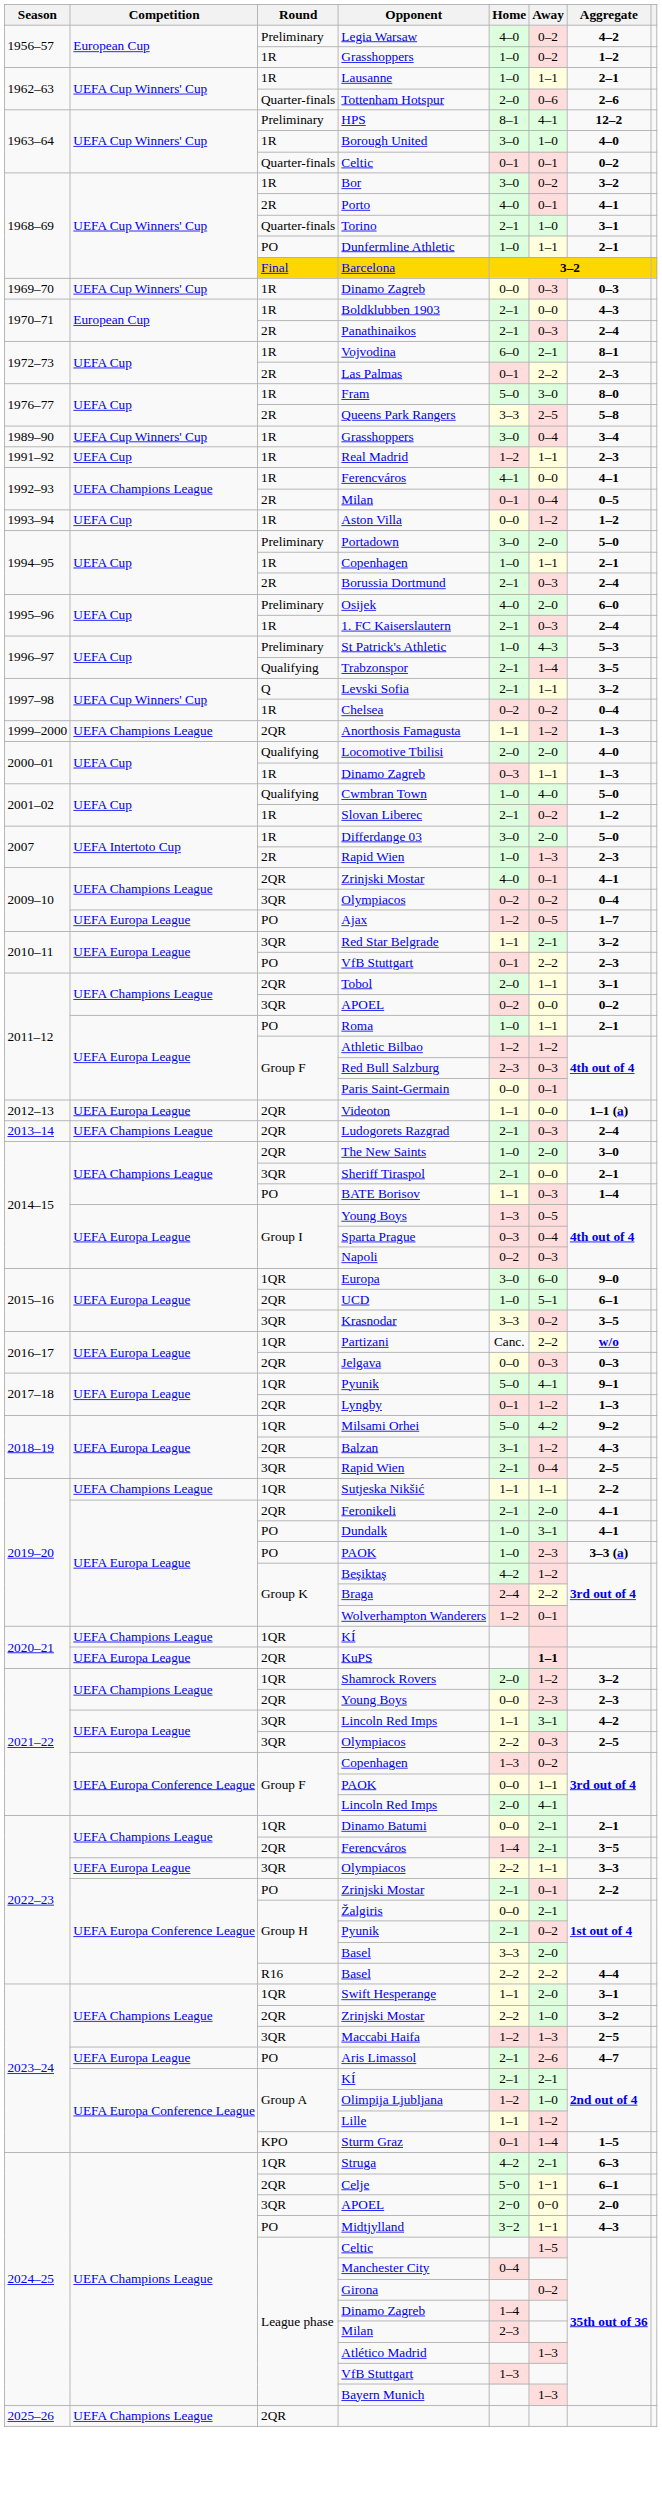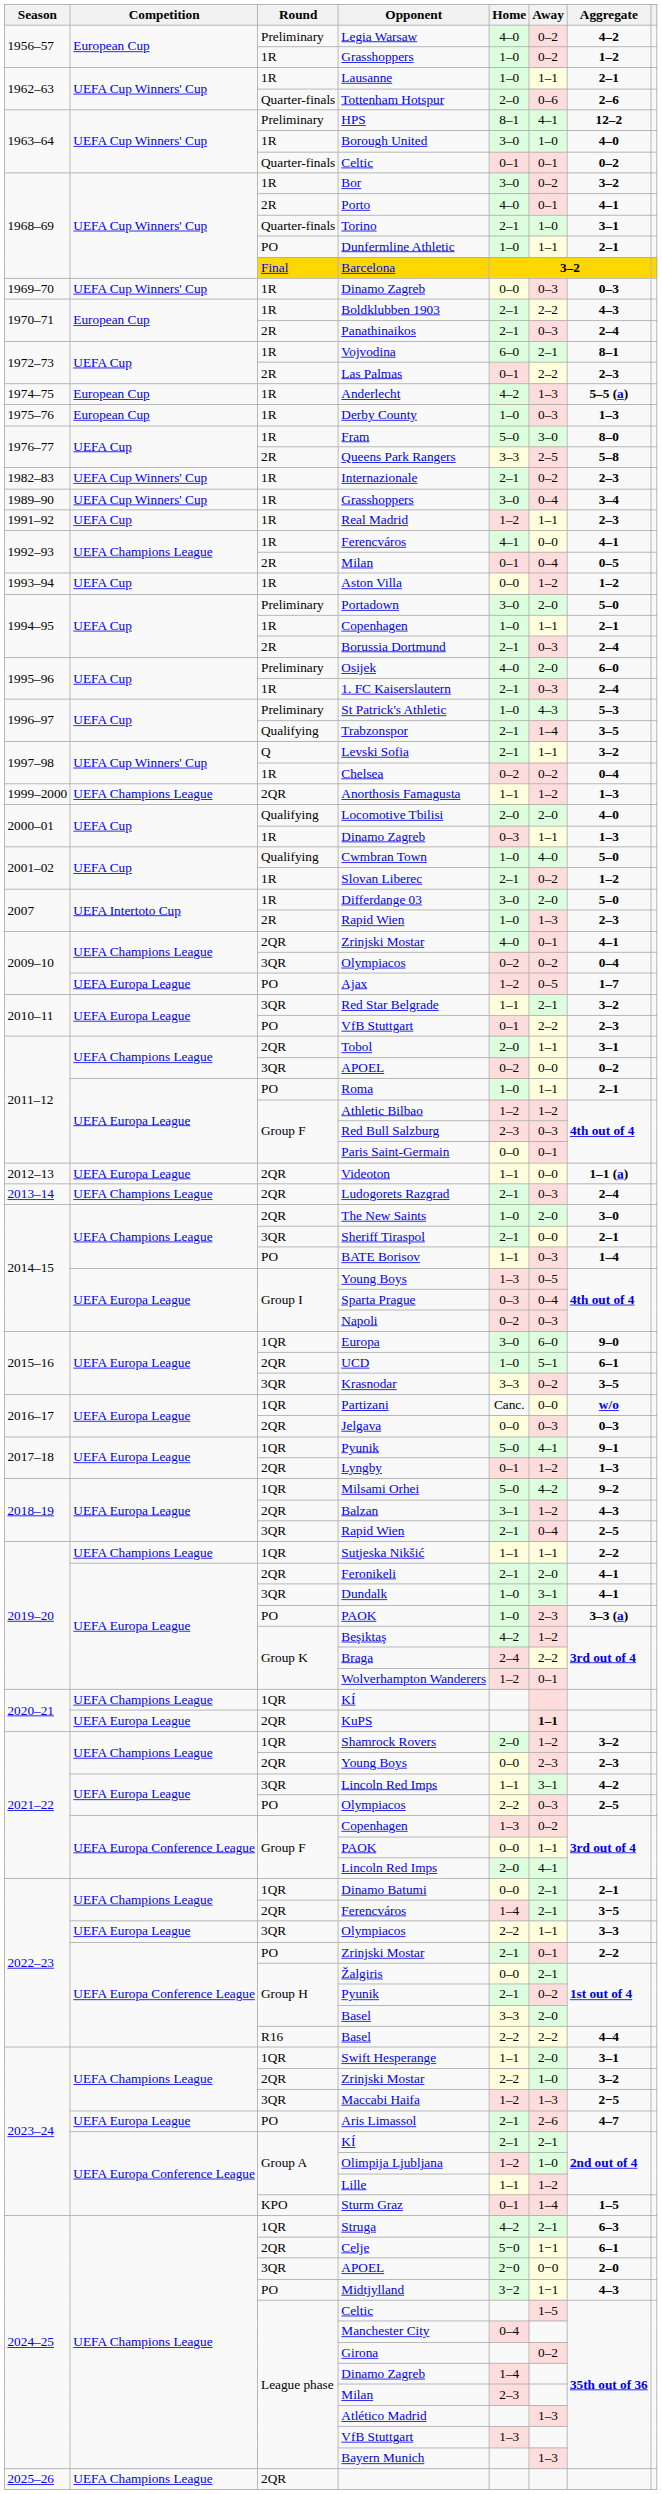(548, 309) 0–0 -> (548, 309) 2–2
+ row: (31, 394)
+ row: (31, 415)
+ row: (31, 478)
(548, 1341) 2–2 -> (548, 1405) 0–0
(270, 1531) PO -> (274, 1594) 3QR
(274, 1742) 3QR -> (270, 1805) PO
